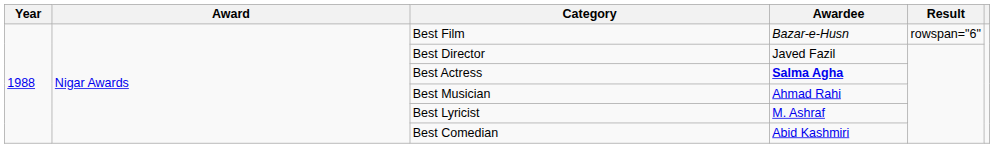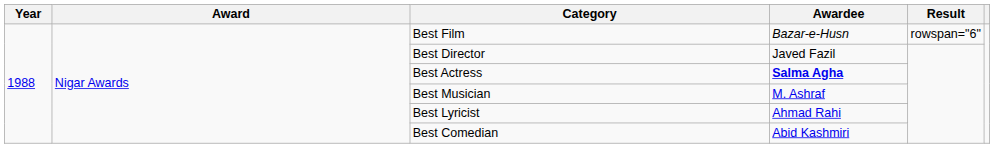(807, 93) Ahmad Rahi -> (799, 93) M. Ashraf
(799, 113) M. Ashraf -> (807, 113) Ahmad Rahi
